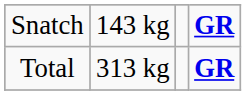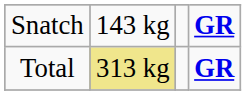(133, 68) no background -> (133, 68) khaki background
